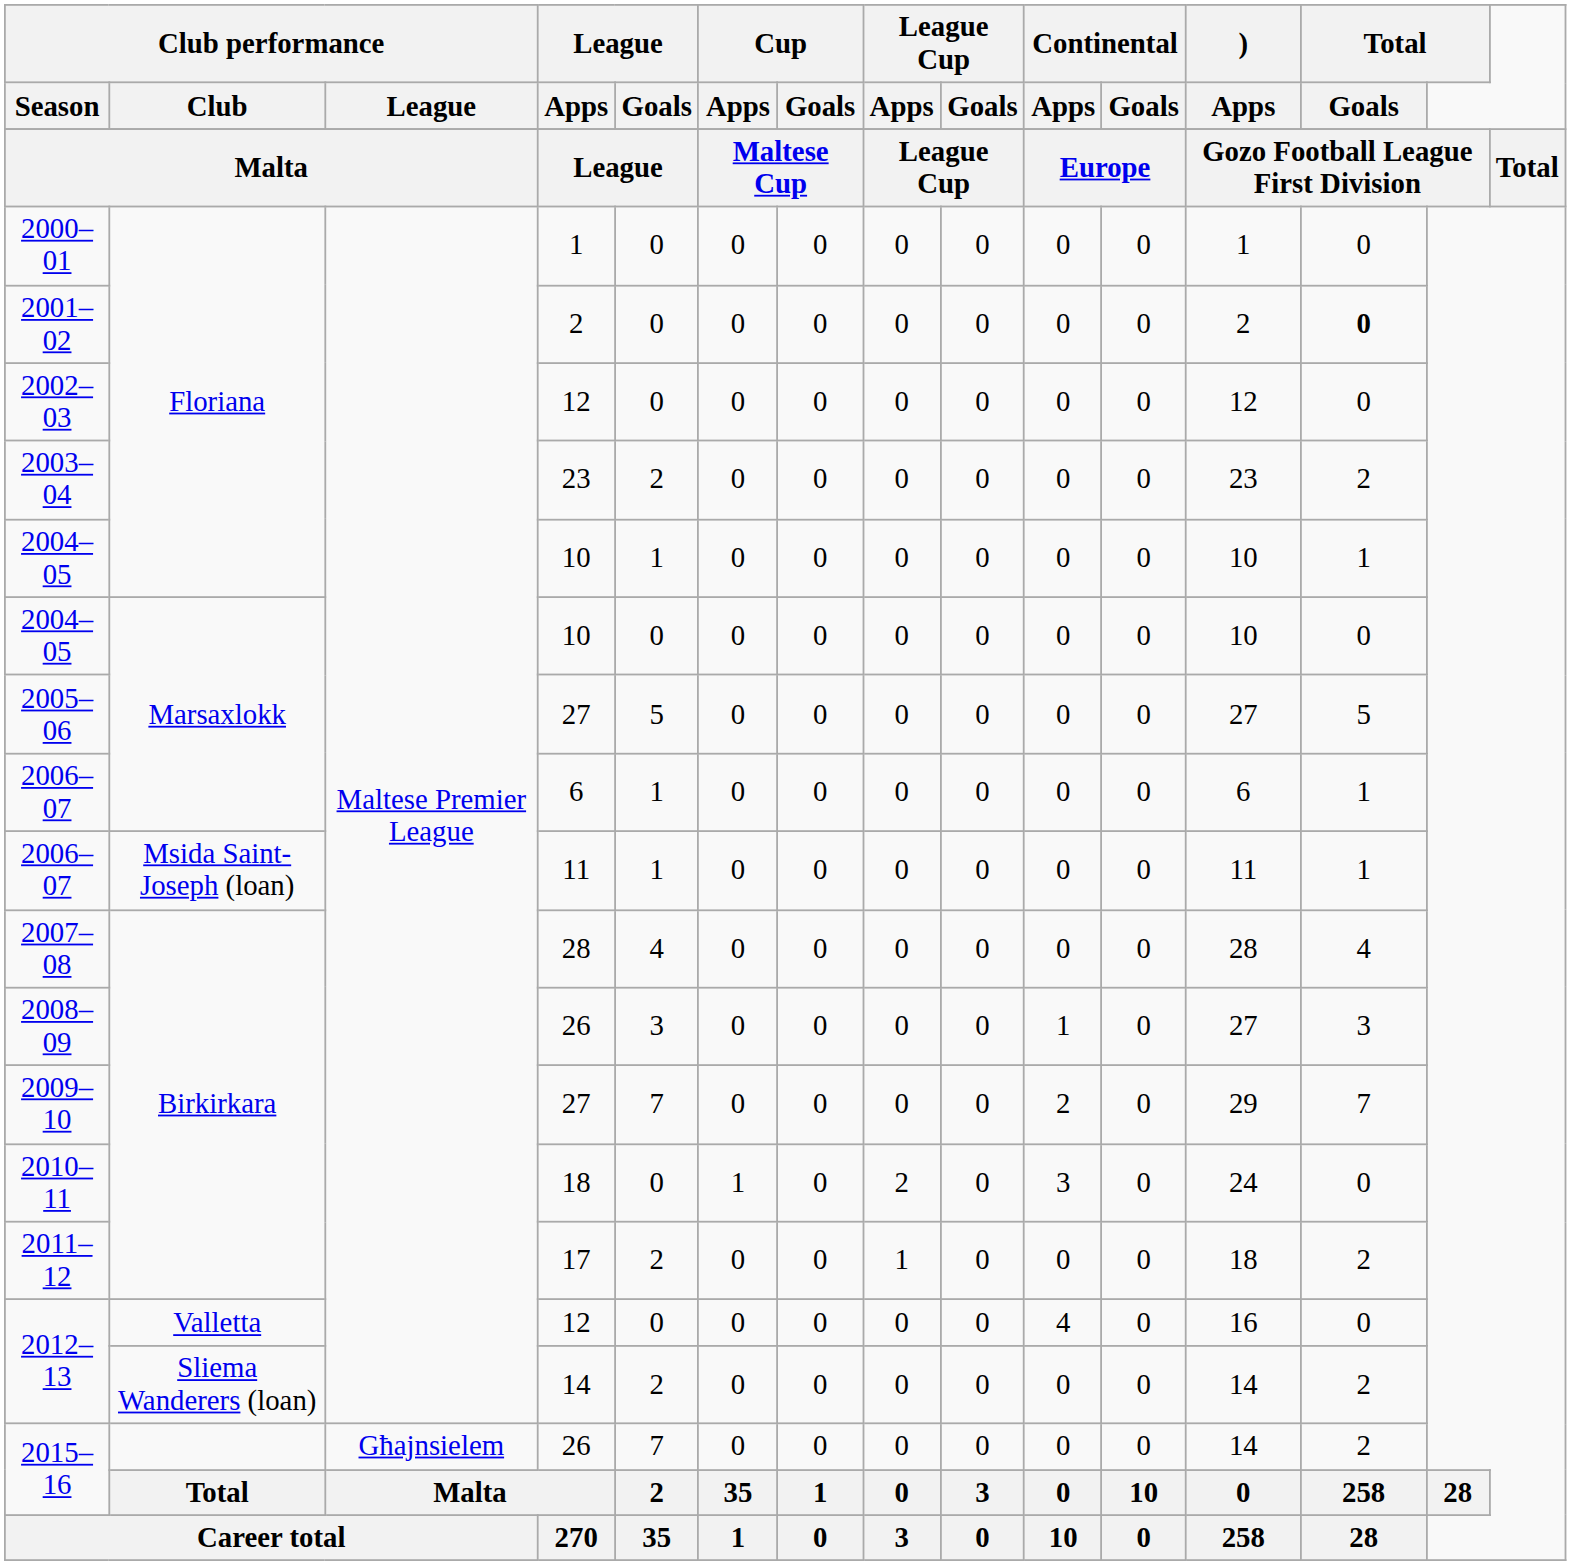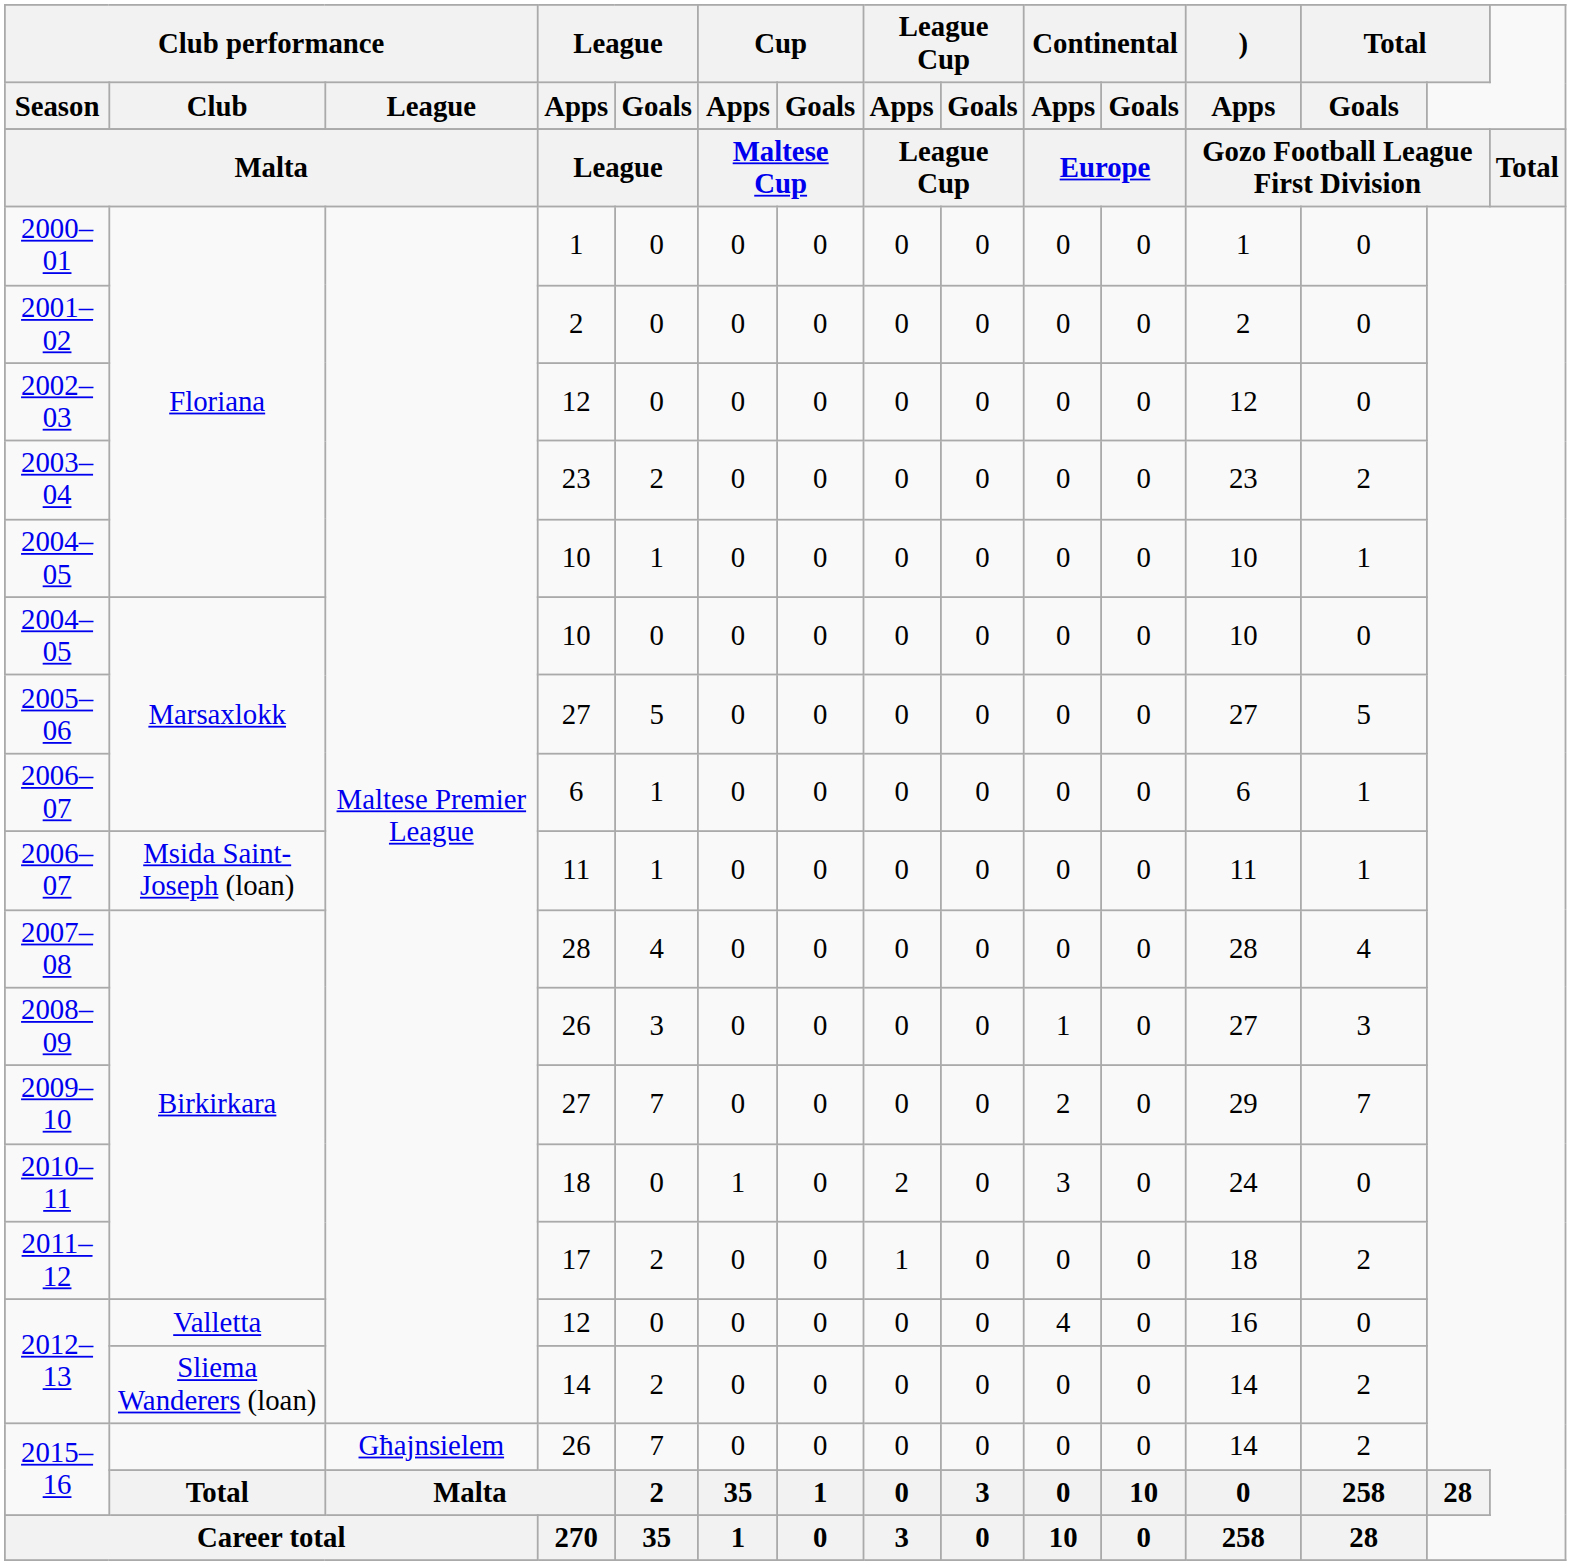(1364, 323) bold -> (1364, 323) normal
